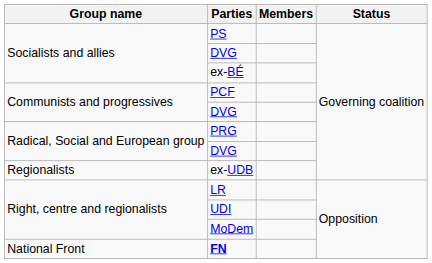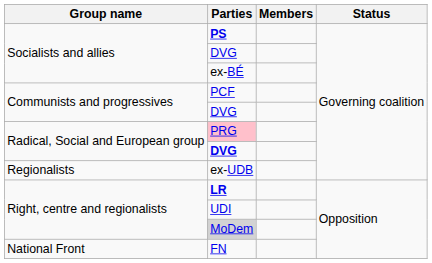(218, 33) normal -> (218, 33) bold
(224, 131) no background -> (224, 131) pink background
(224, 151) normal -> (224, 151) bold
(218, 190) normal -> (218, 190) bold
(232, 229) no background -> (232, 229) lightgrey background
(218, 248) bold -> (218, 248) normal
